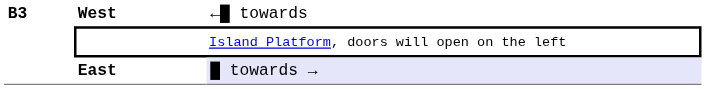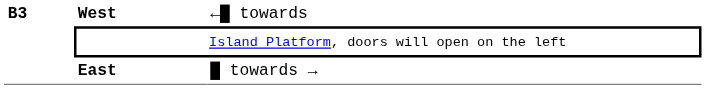(264, 71) lavender background -> (264, 71) no background
